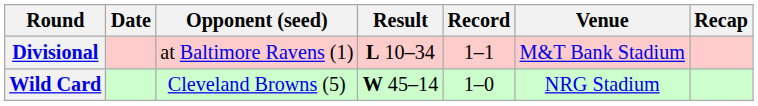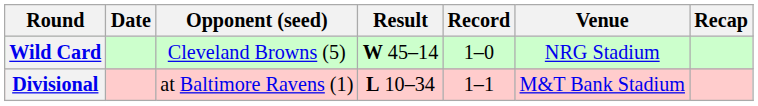rows swapped: (55, 84) <-> (55, 52)
